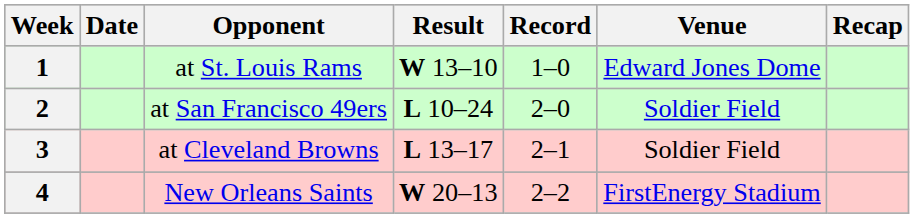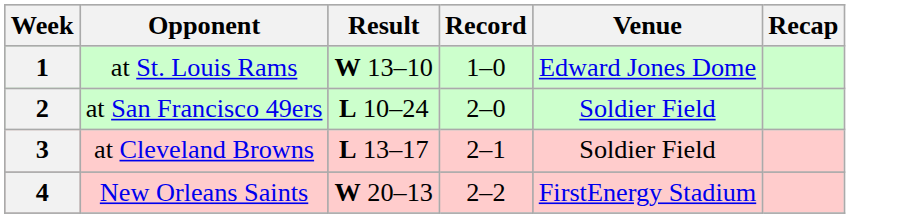- column: (112, 25)
